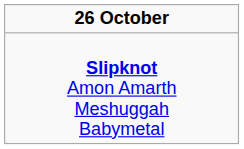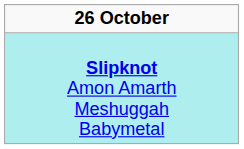(122, 98) no background -> (122, 98) paleturquoise background
